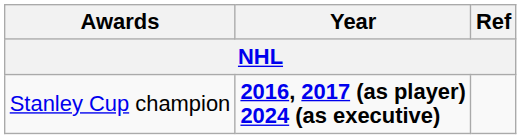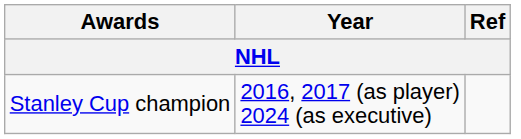(353, 103) bold -> (350, 103) normal
